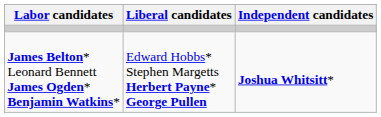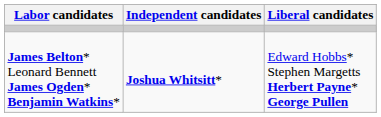columns swapped: (179, 15) <-> (306, 15)
